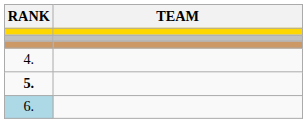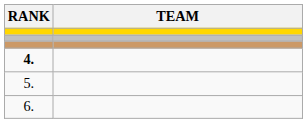(29, 60) normal -> (29, 60) bold
(29, 83) bold -> (29, 83) normal
(29, 107) lightblue background -> (29, 107) no background
